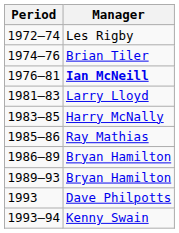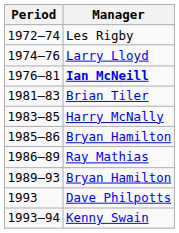(107, 55) Brian Tiler -> (107, 55) Larry Lloyd
(107, 96) Larry Lloyd -> (107, 96) Brian Tiler
(107, 137) Ray Mathias -> (119, 137) Bryan Hamilton
(119, 157) Bryan Hamilton -> (107, 157) Ray Mathias
